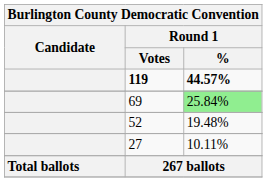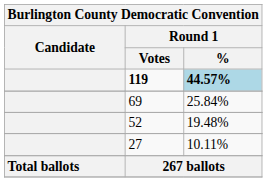(209, 79) no background -> (209, 79) lightblue background
(208, 101) lightgreen background -> (208, 101) no background
